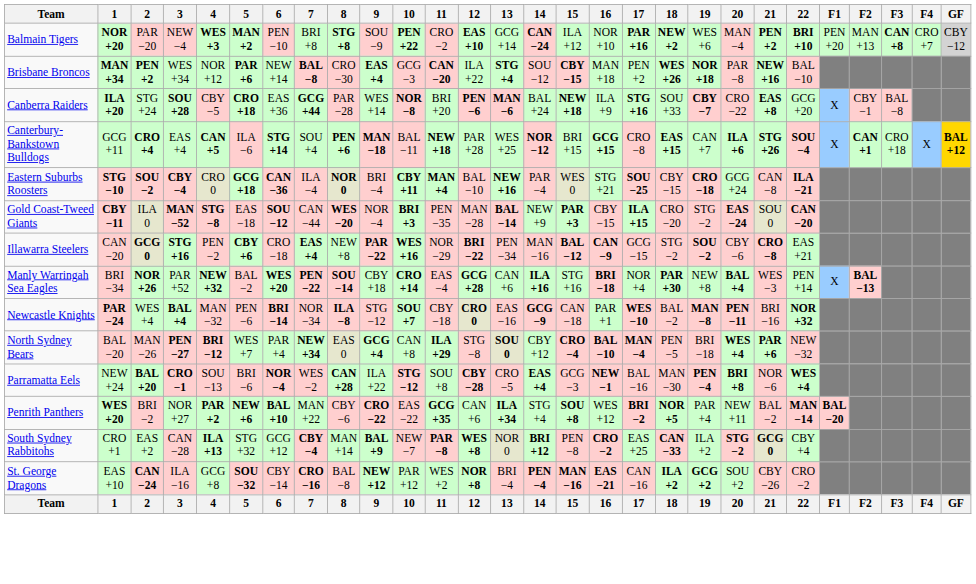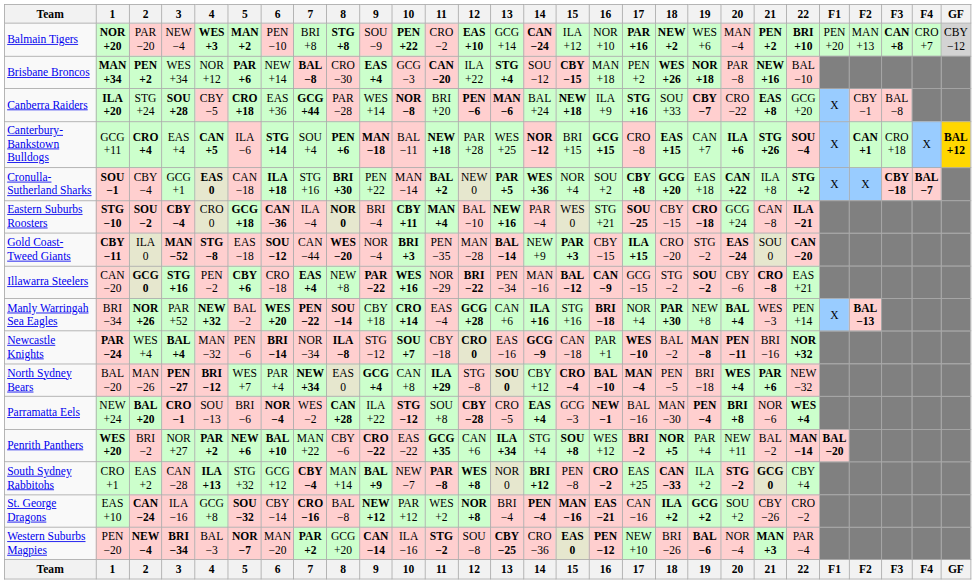+ row: (49, 183)
+ row: (46, 543)
